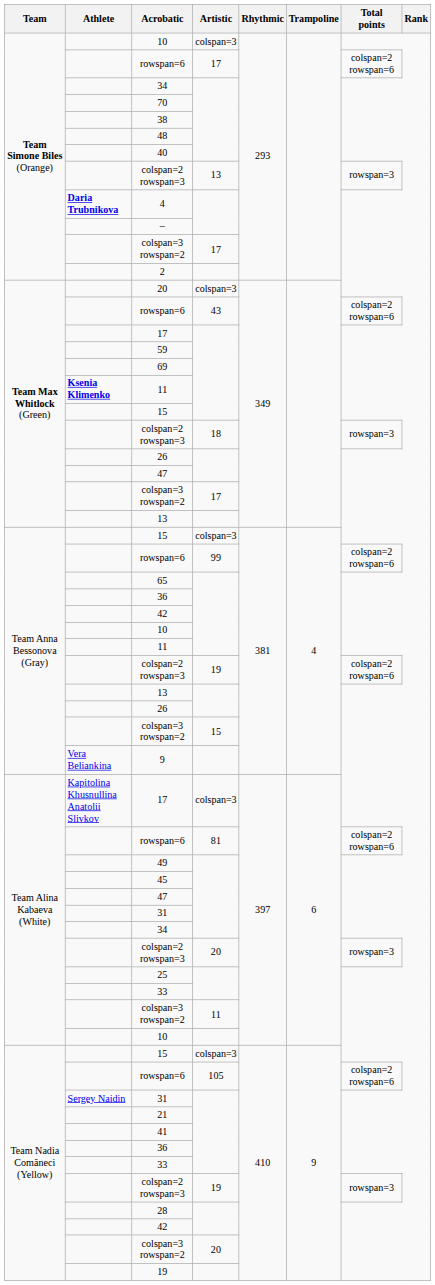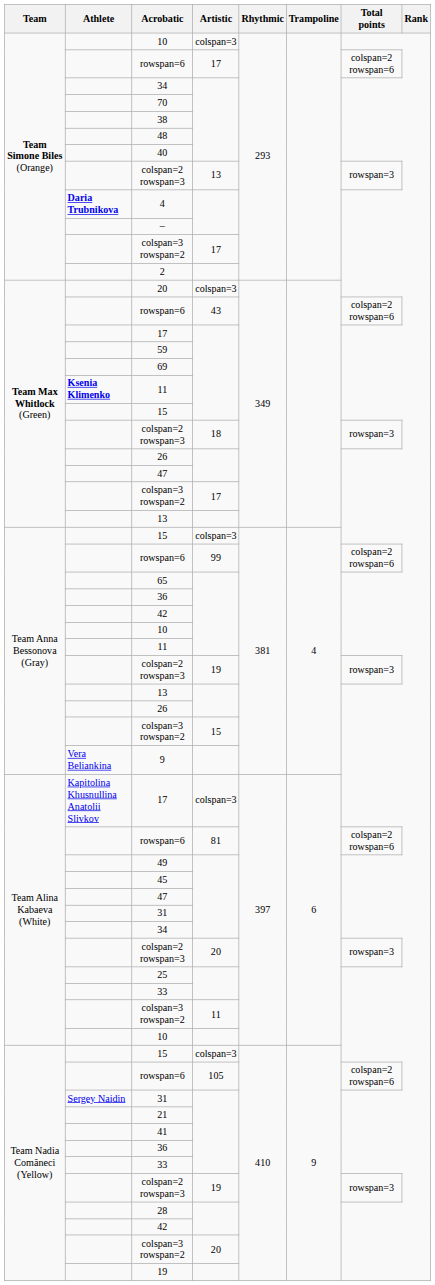(372, 670) colspan=2 rowspan=6 -> (372, 670) rowspan=3
